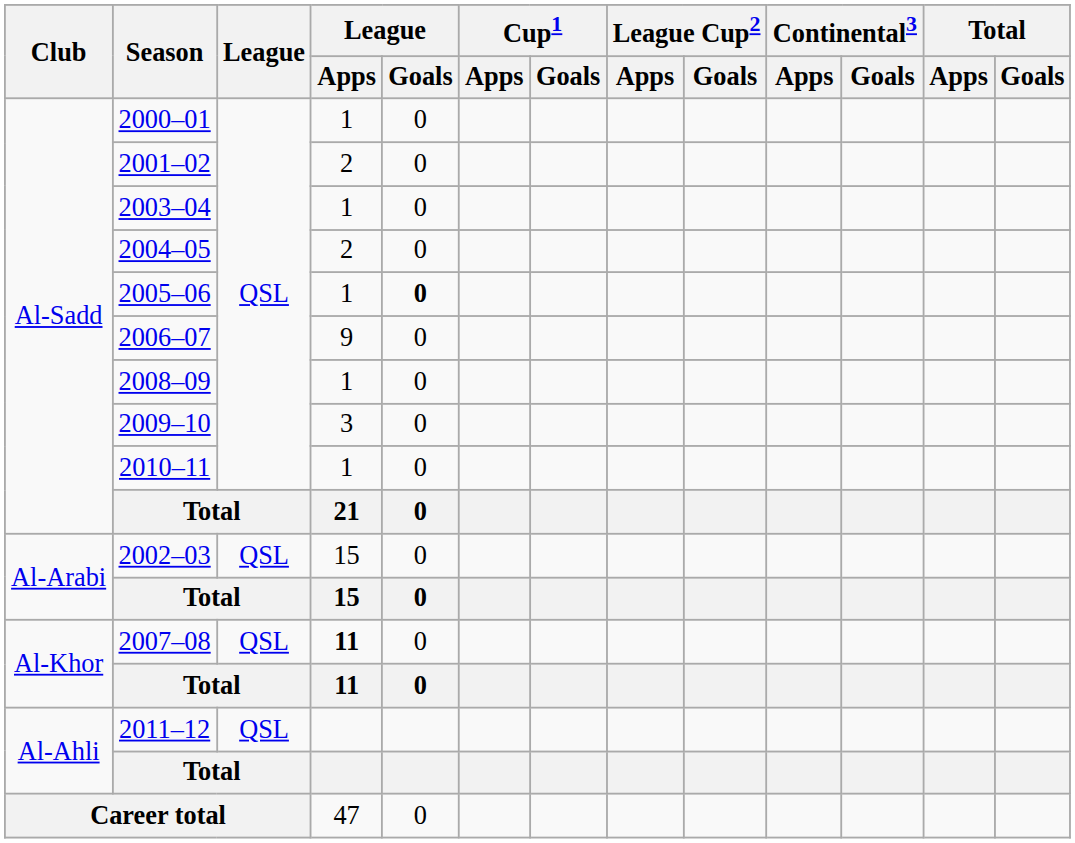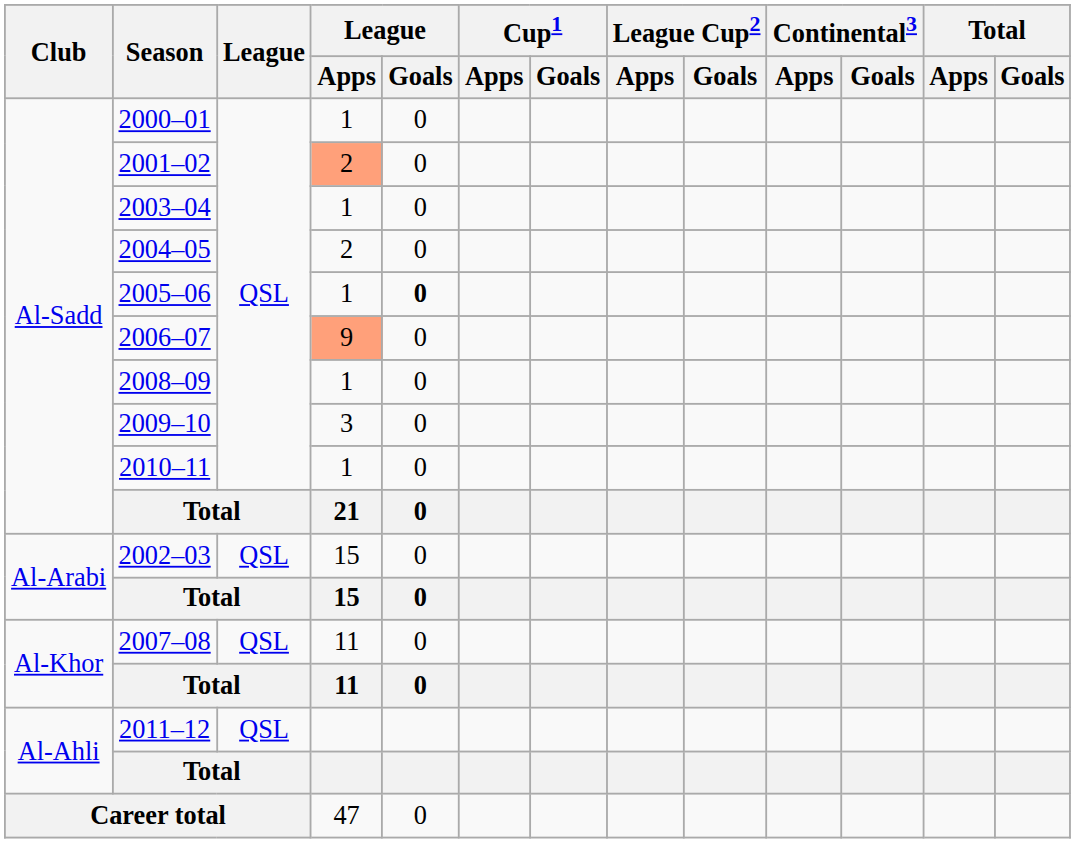(347, 163) no background -> (347, 163) lightsalmon background
(347, 337) no background -> (347, 337) lightsalmon background
(347, 642) bold -> (347, 642) normal
